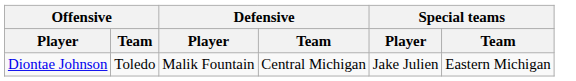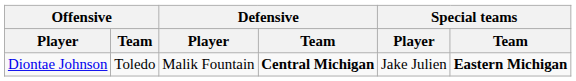(314, 64) normal -> (318, 64) bold
(498, 64) normal -> (510, 64) bold
